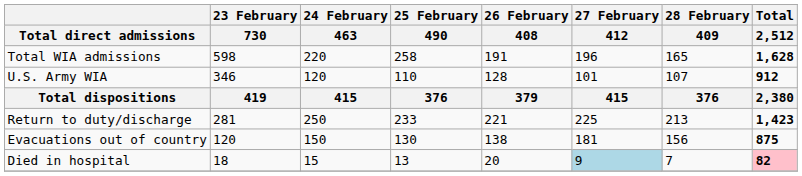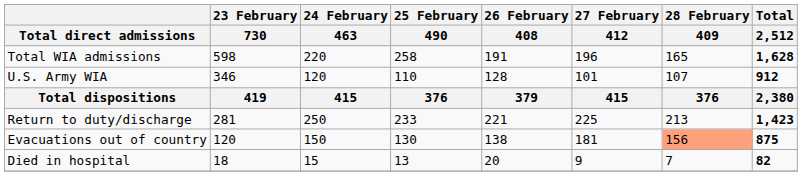(677, 139) no background -> (677, 139) lightsalmon background
(579, 160) lightblue background -> (579, 160) no background
(763, 160) pink background -> (763, 160) no background
